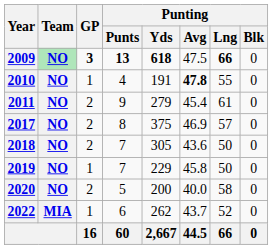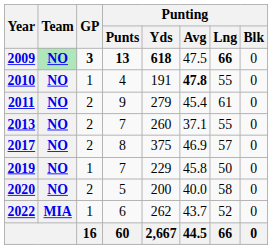+ row: (21, 124)
- row: (21, 146)
